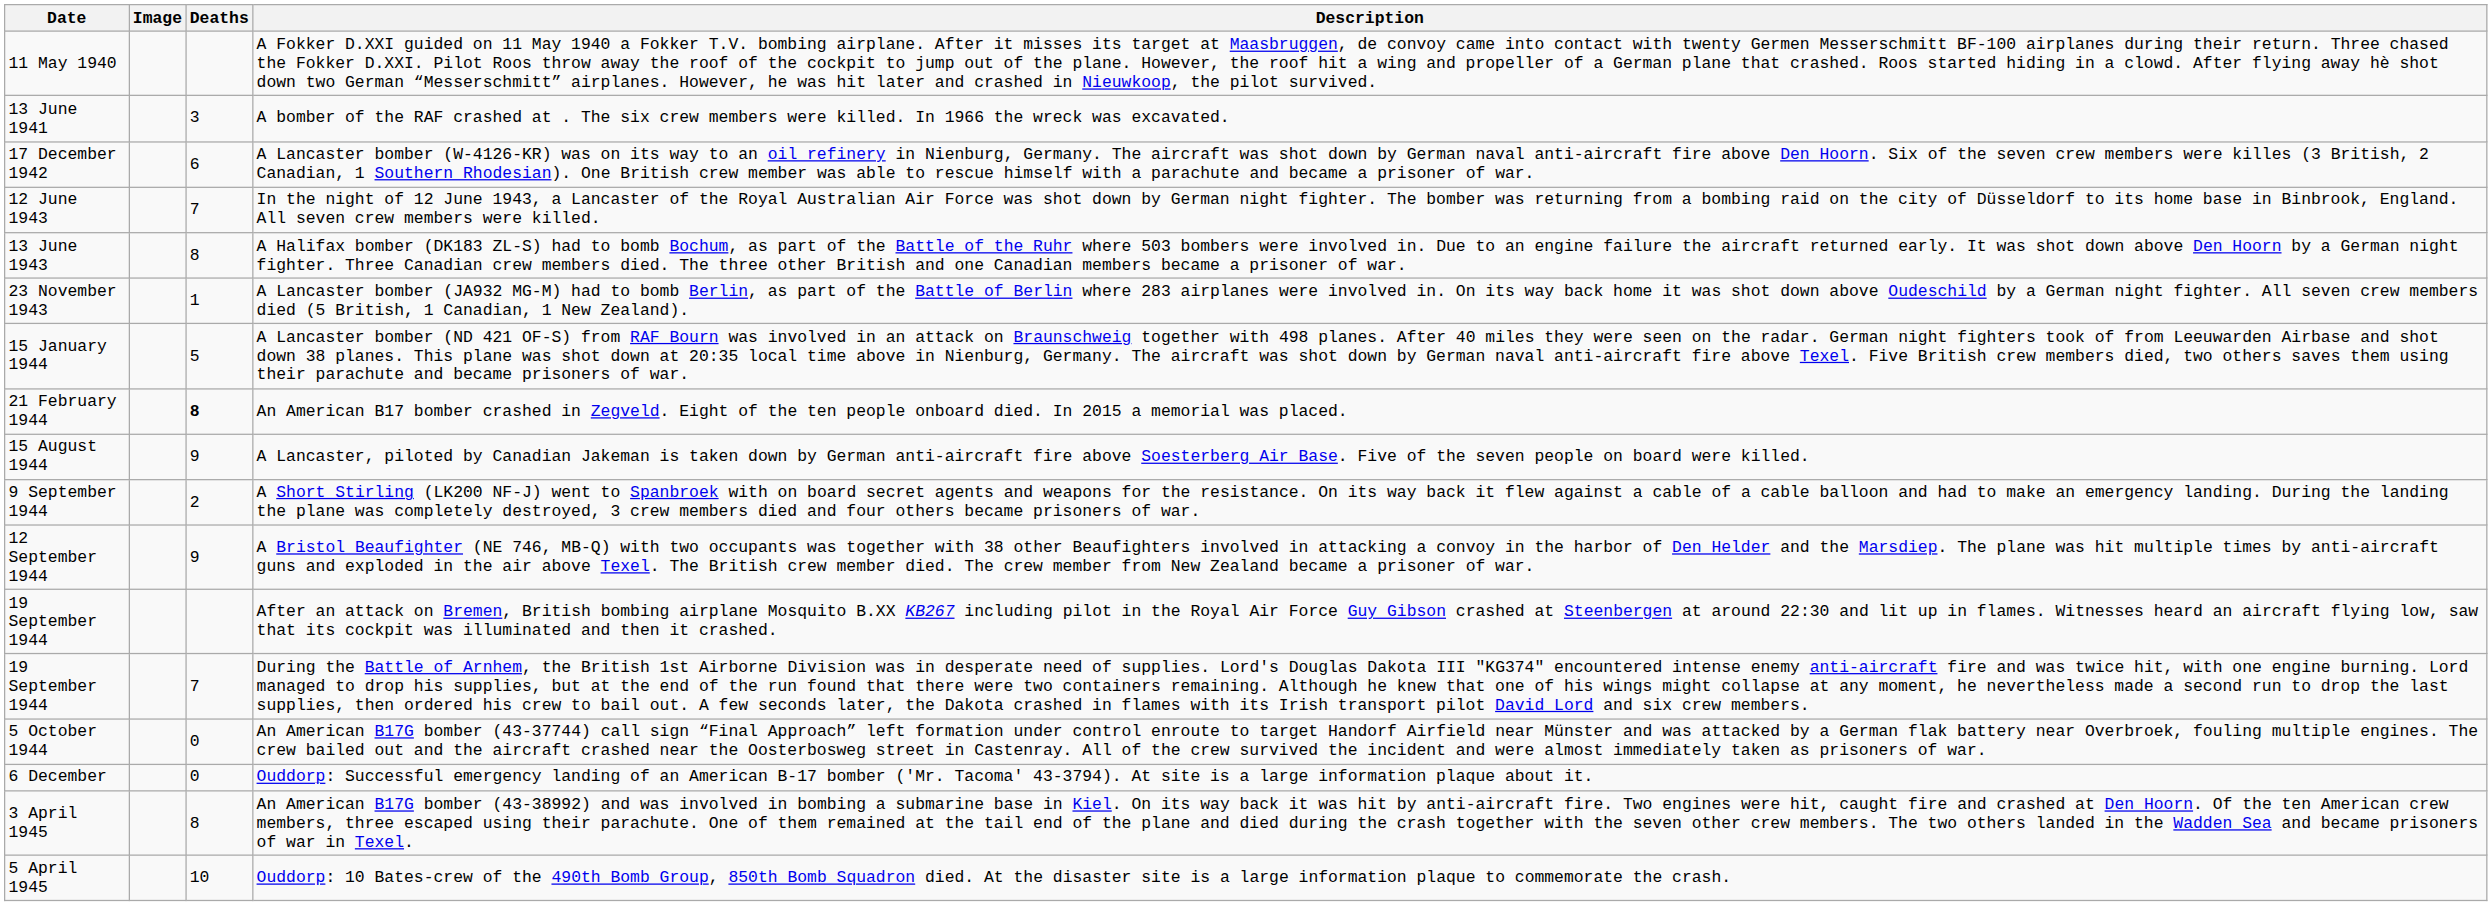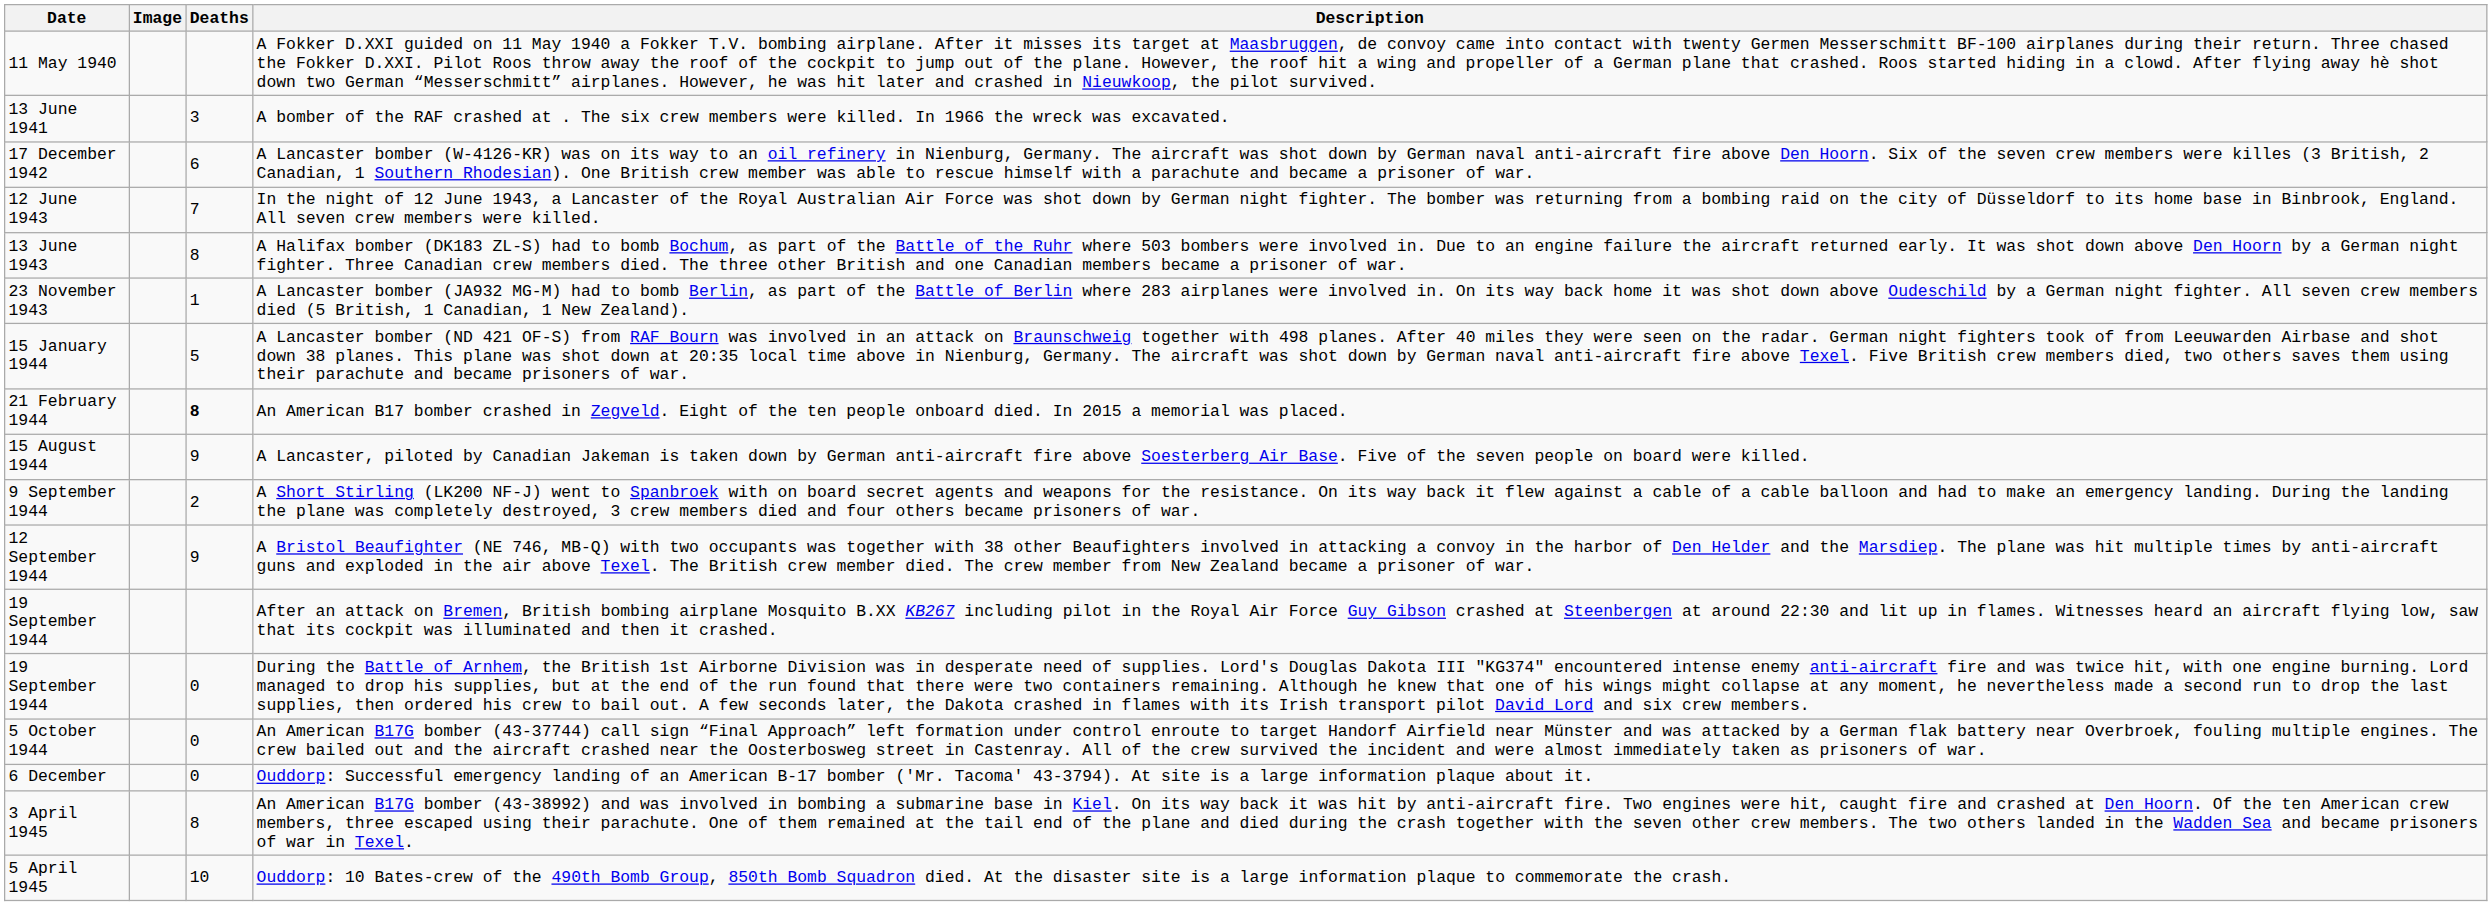(195, 686) 7 -> (195, 686) 0
